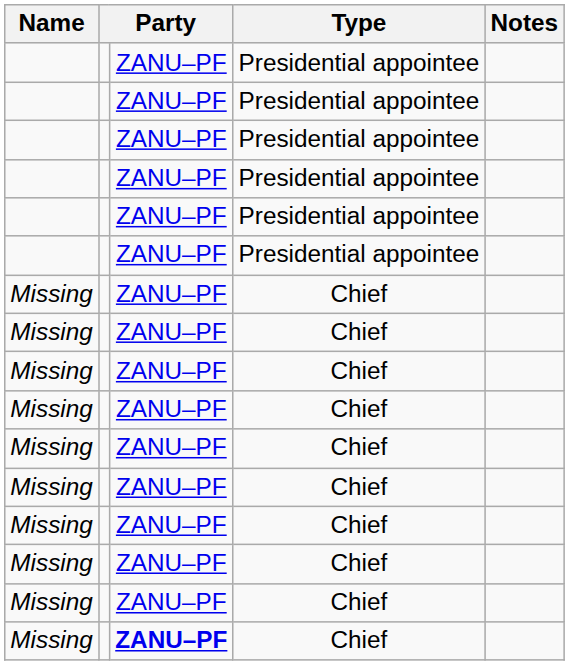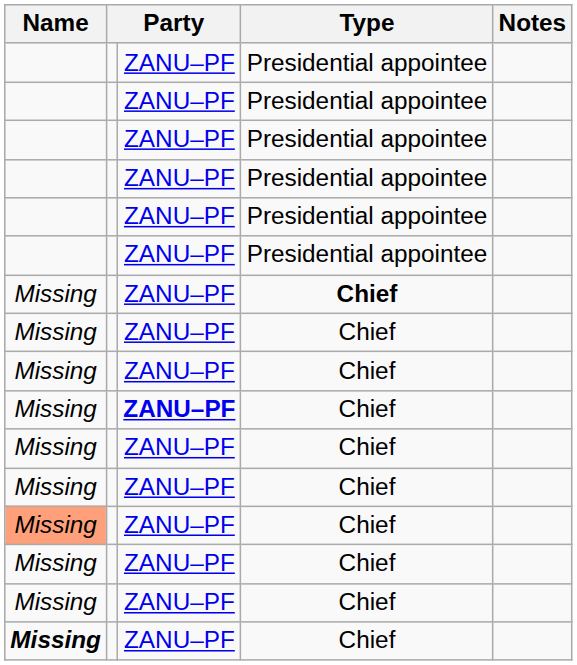(359, 293) normal -> (367, 293) bold
(171, 409) normal -> (179, 409) bold
(52, 525) no background -> (56, 525) lightsalmon background
(52, 640) normal -> (56, 640) bold
(171, 640) bold -> (179, 640) normal
